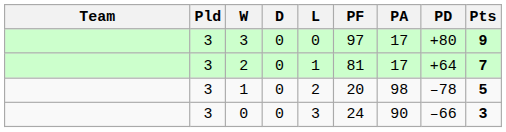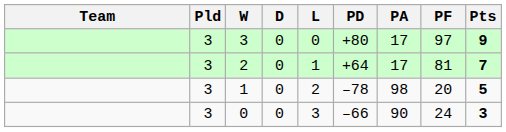columns swapped: (355, 17) <-> (443, 17)
